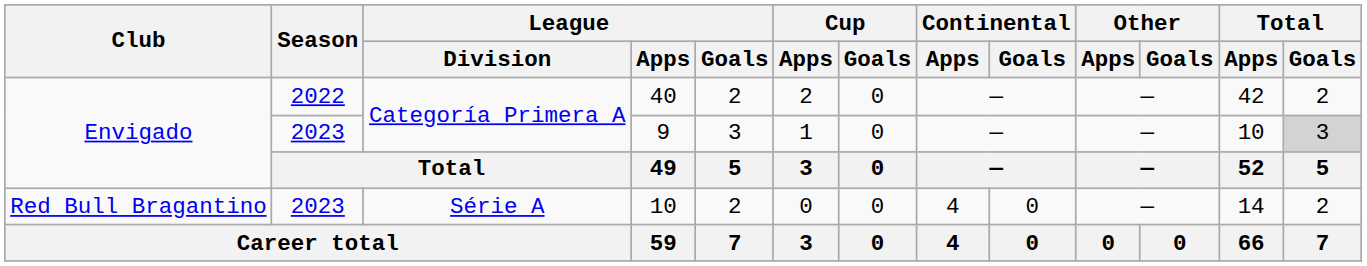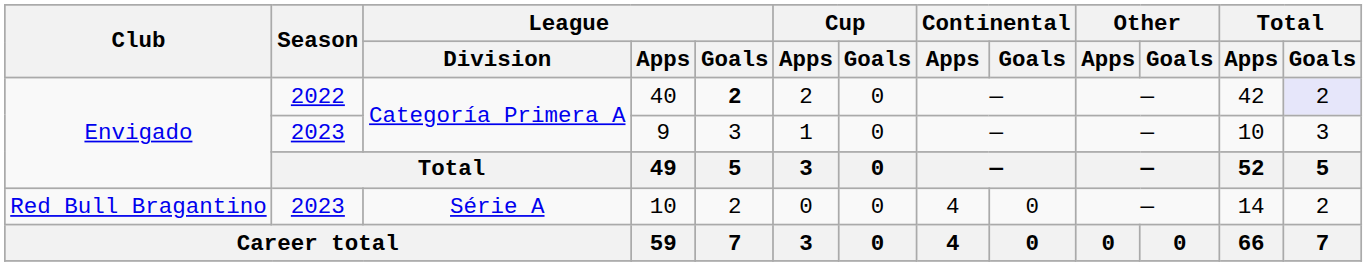(735, 97) normal -> (735, 97) bold
(1323, 97) no background -> (1323, 97) lavender background
(1323, 133) lightgrey background -> (1323, 133) no background
